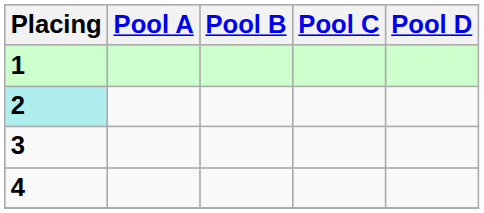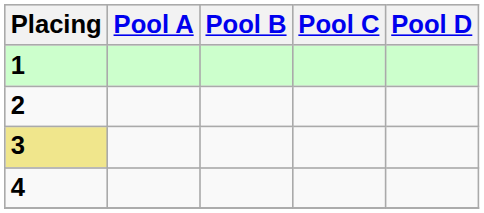(18, 106) paleturquoise background -> (18, 106) no background
(18, 146) no background -> (18, 146) khaki background
